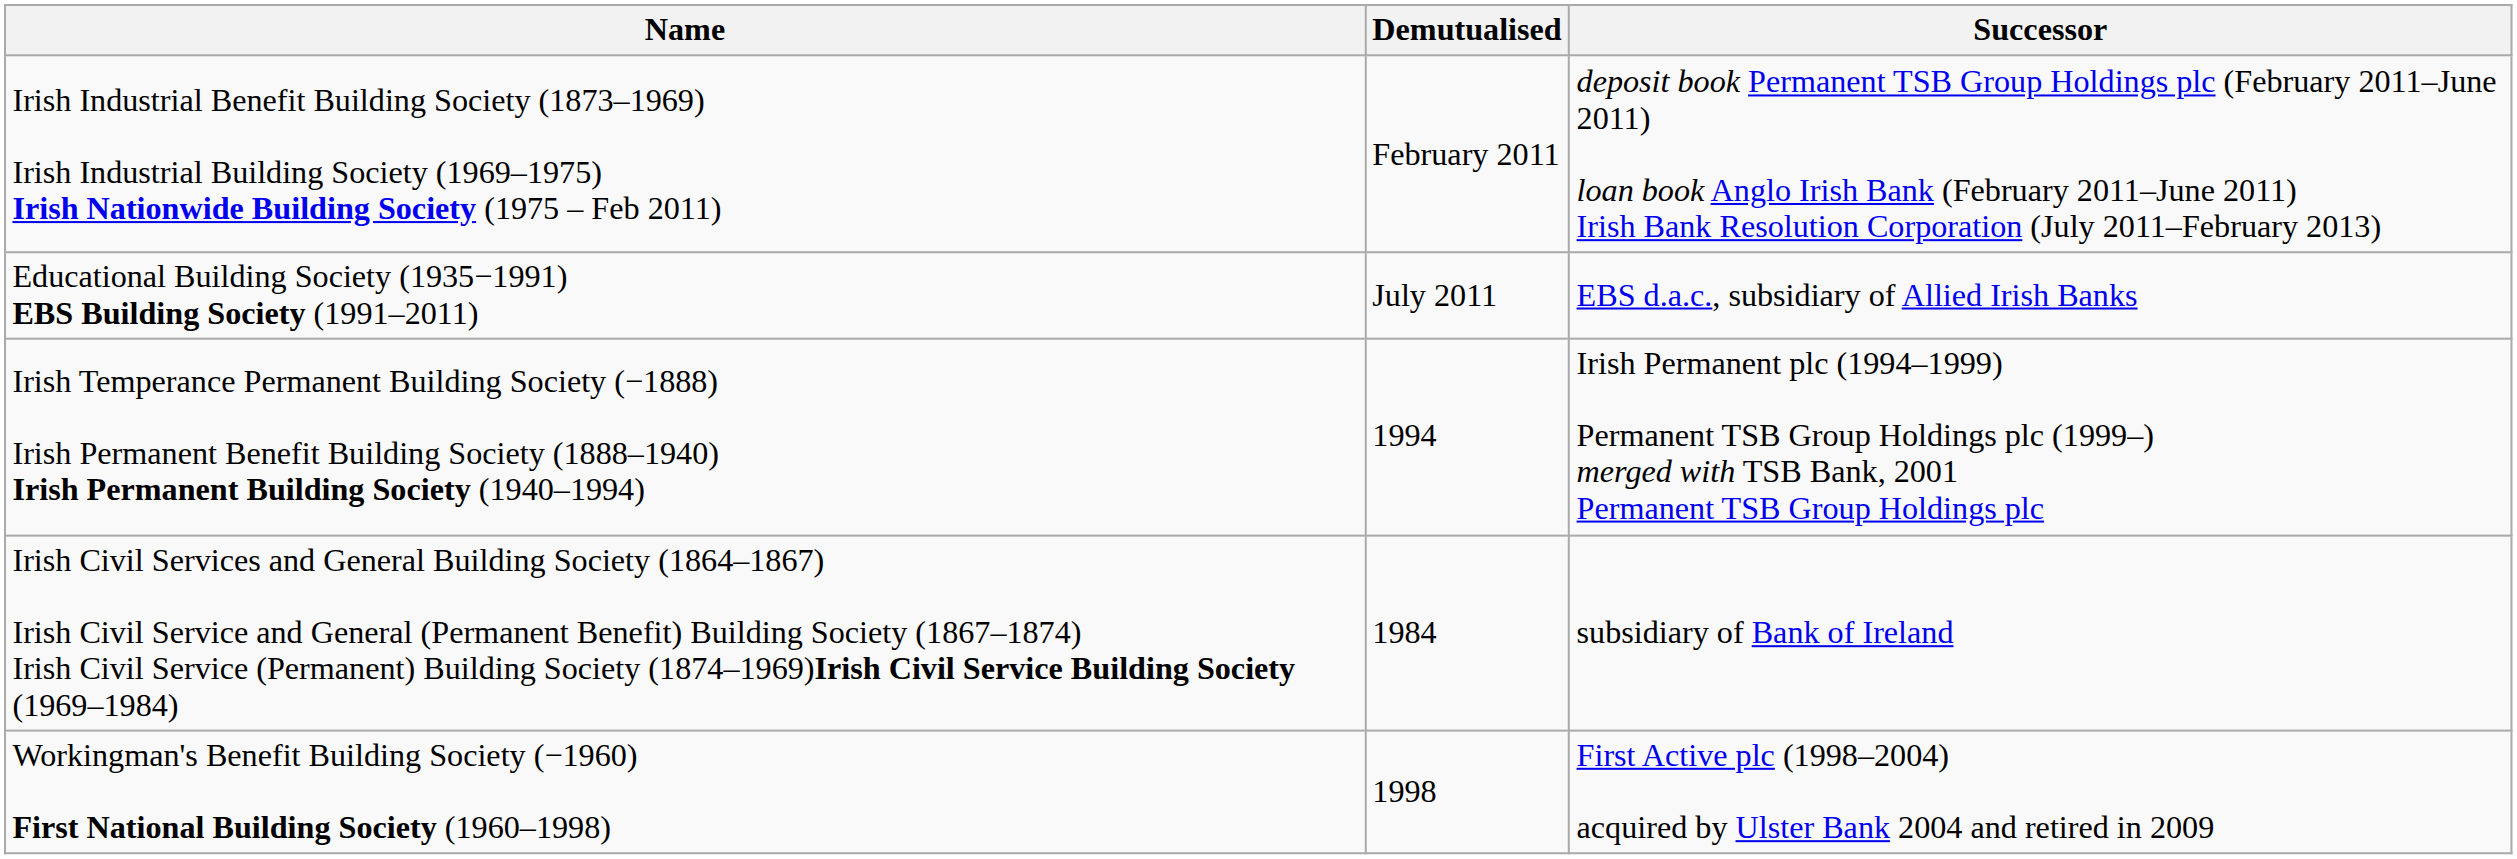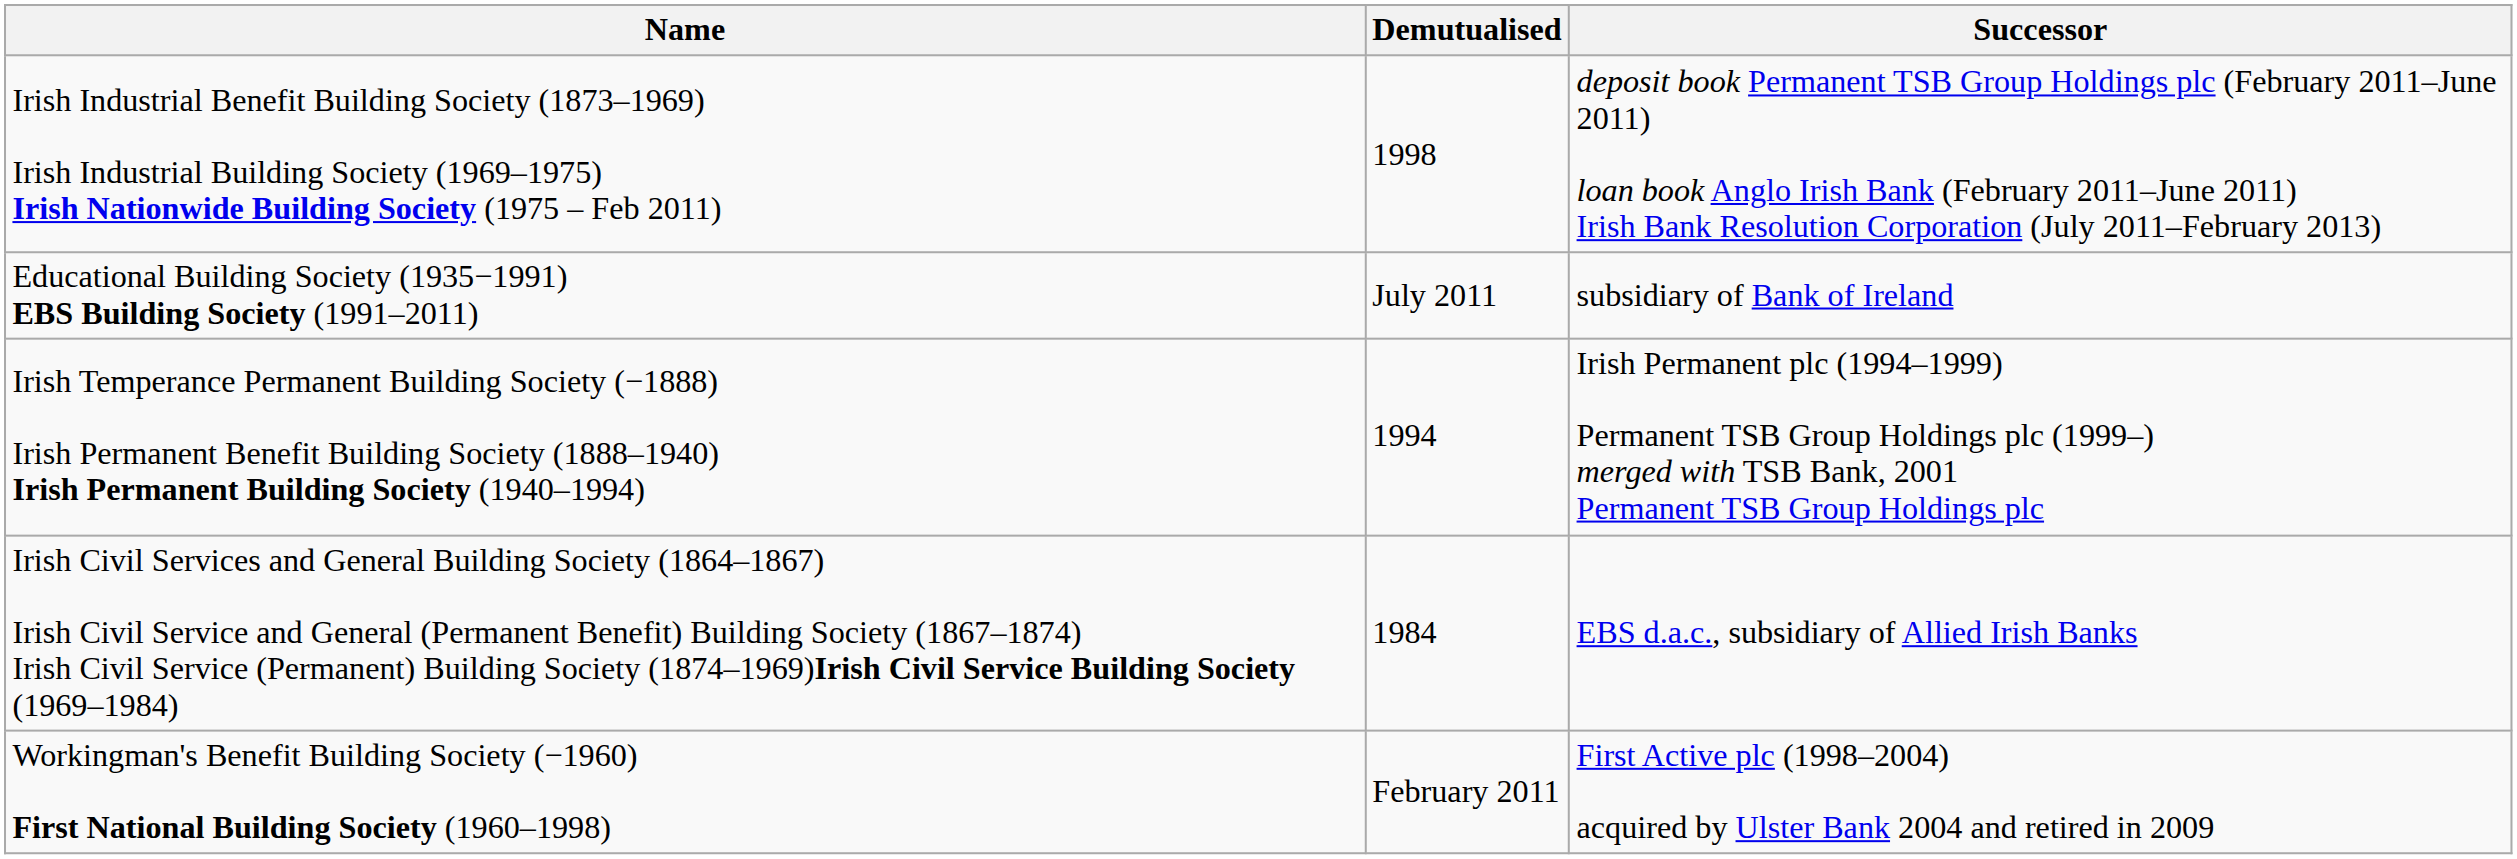(1466, 153) February 2011 -> (1404, 153) 1998
(1857, 294) EBS d.a.c., subsidiary of Allied Irish Banks -> (1765, 294) subsidiary of Bank of Ireland
(1765, 631) subsidiary of Bank of Ireland -> (1857, 631) EBS d.a.c., subsidiary of Allied Irish Banks
(1404, 791) 1998 -> (1466, 791) February 2011
